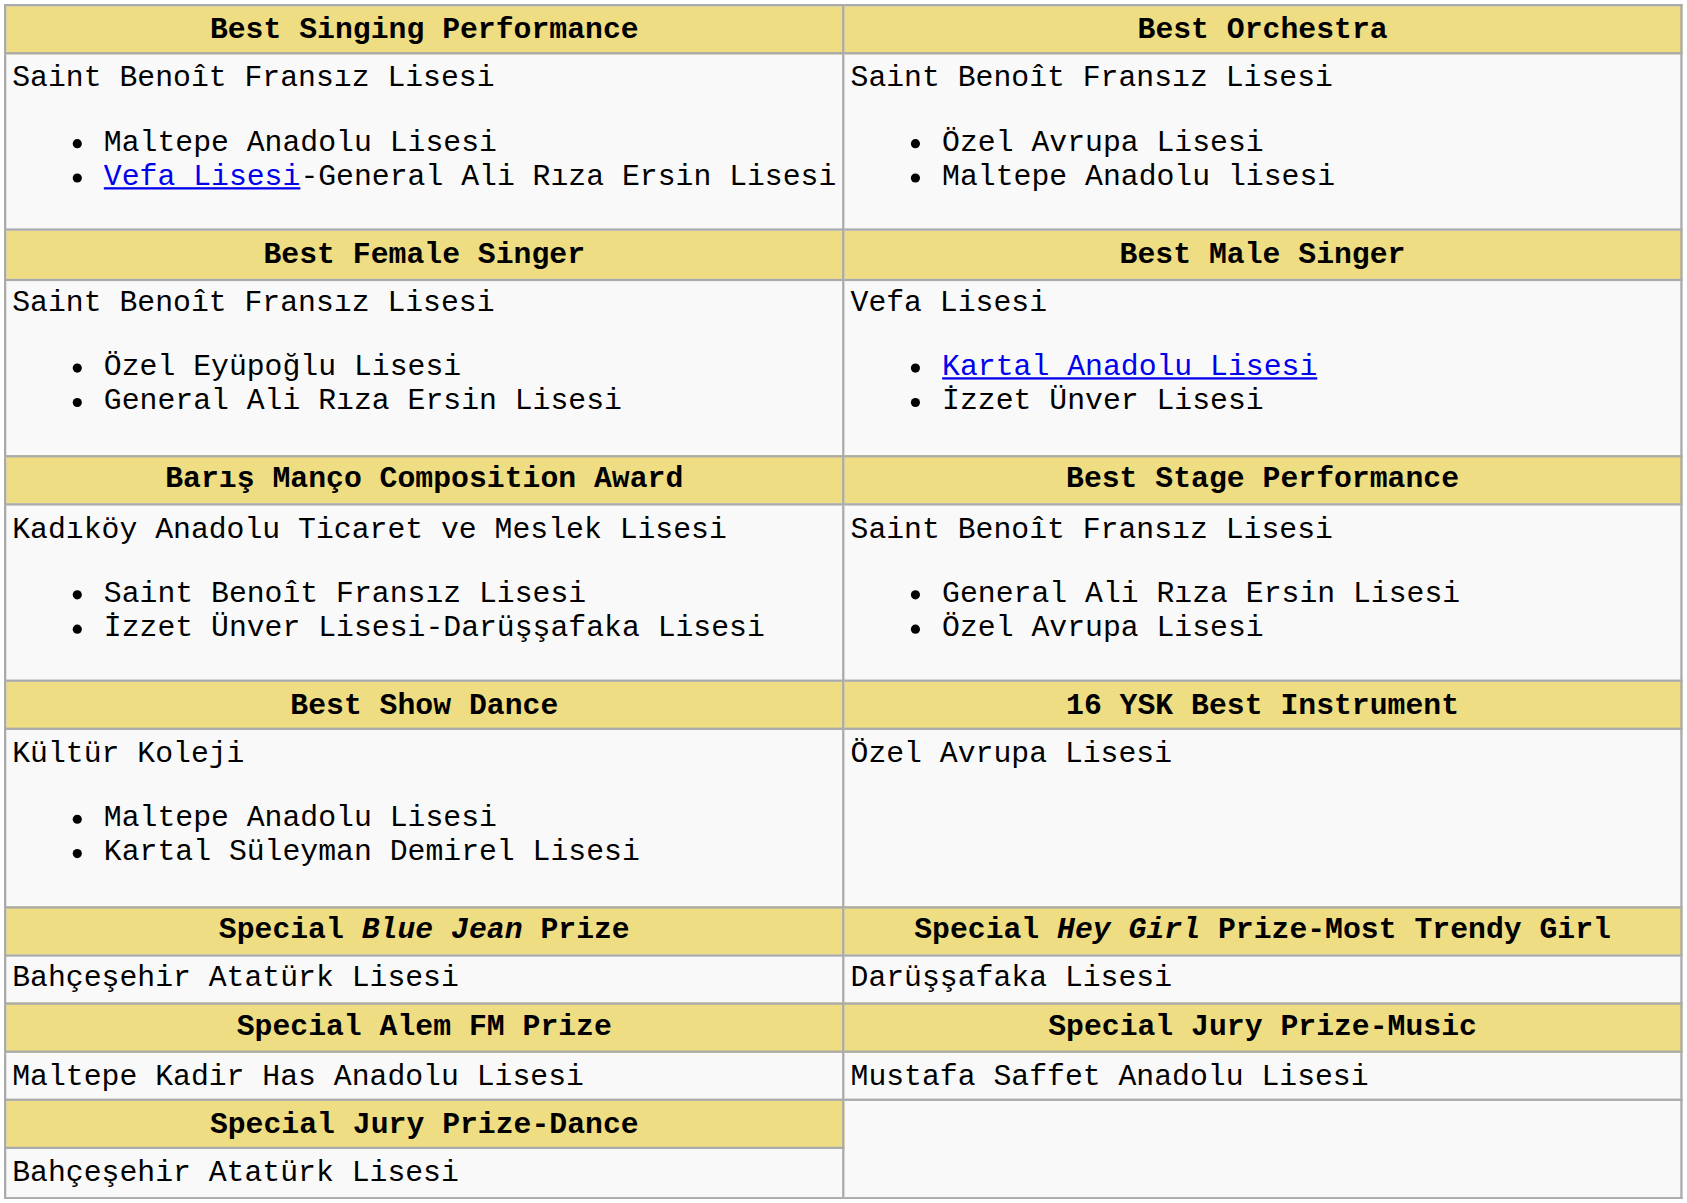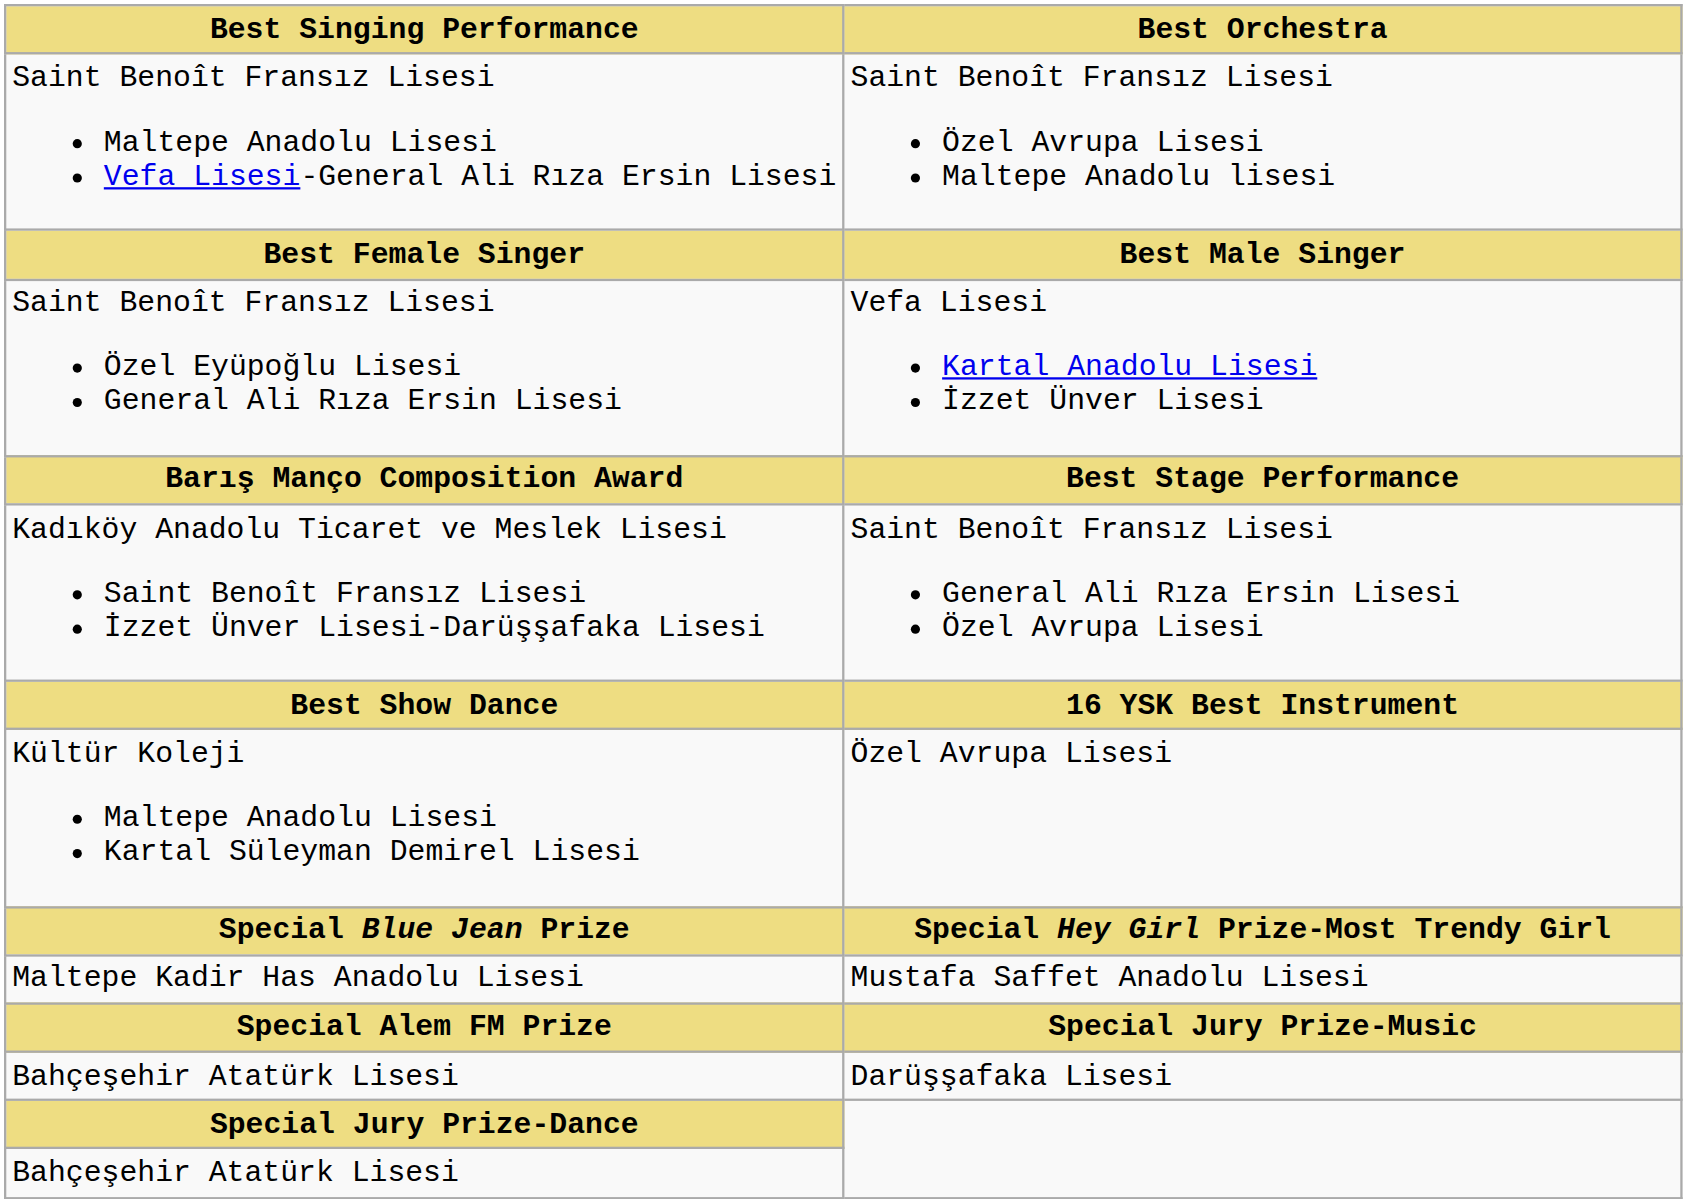(236, 979) Bahçeşehir Atatürk Lisesi -> (298, 979) Maltepe Kadir Has Anadolu Lisesi
(1011, 979) Darüşşafaka Lisesi -> (1110, 979) Mustafa Saffet Anadolu Lisesi
(298, 1076) Maltepe Kadir Has Anadolu Lisesi -> (236, 1076) Bahçeşehir Atatürk Lisesi
(1110, 1076) Mustafa Saffet Anadolu Lisesi -> (1011, 1076) Darüşşafaka Lisesi
